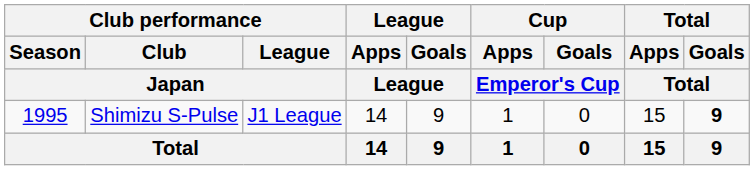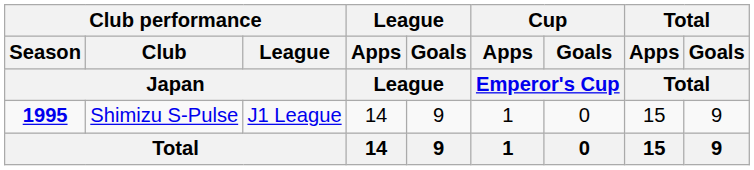(45, 116) normal -> (45, 116) bold
(717, 116) bold -> (717, 116) normal
